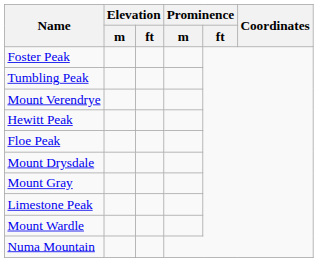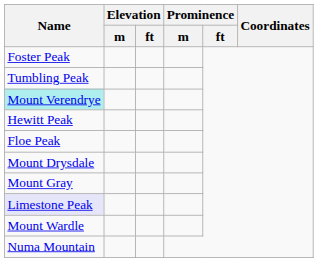(54, 99) no background -> (54, 99) paleturquoise background
(50, 204) no background -> (50, 204) lavender background
